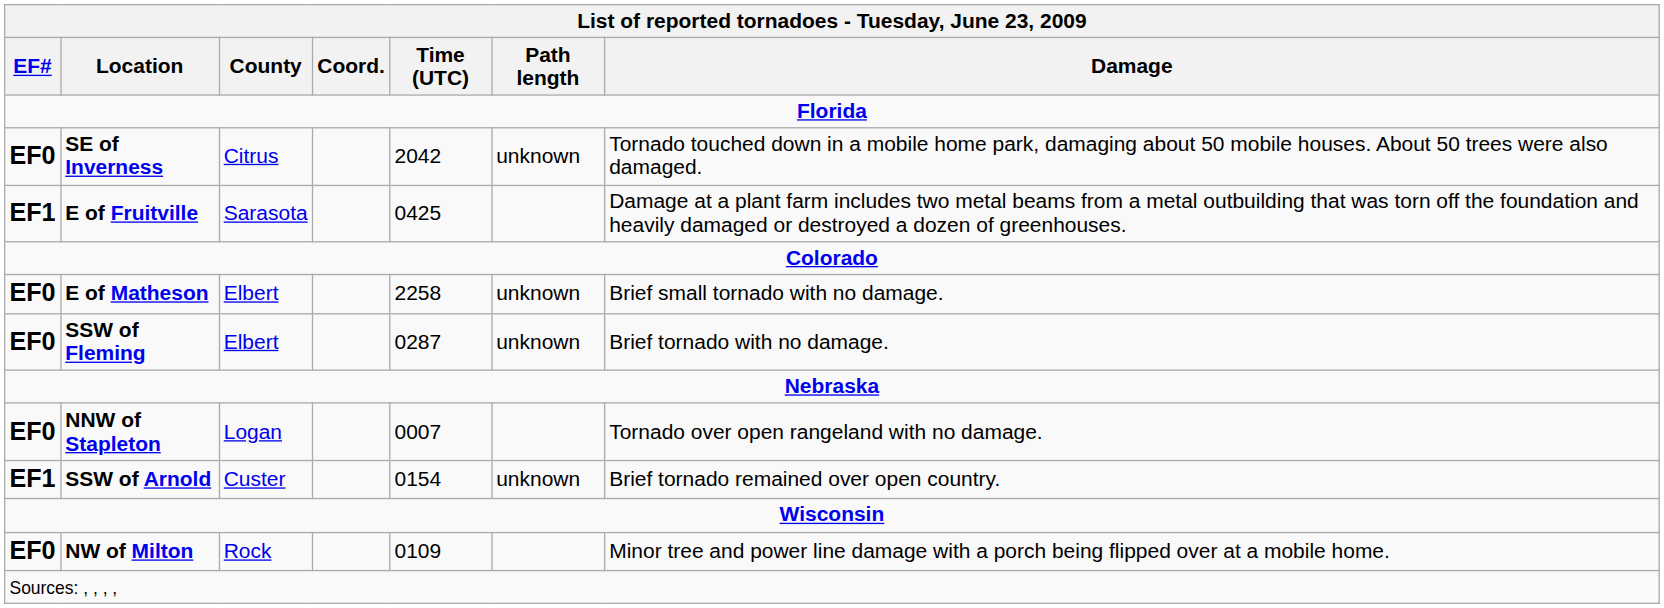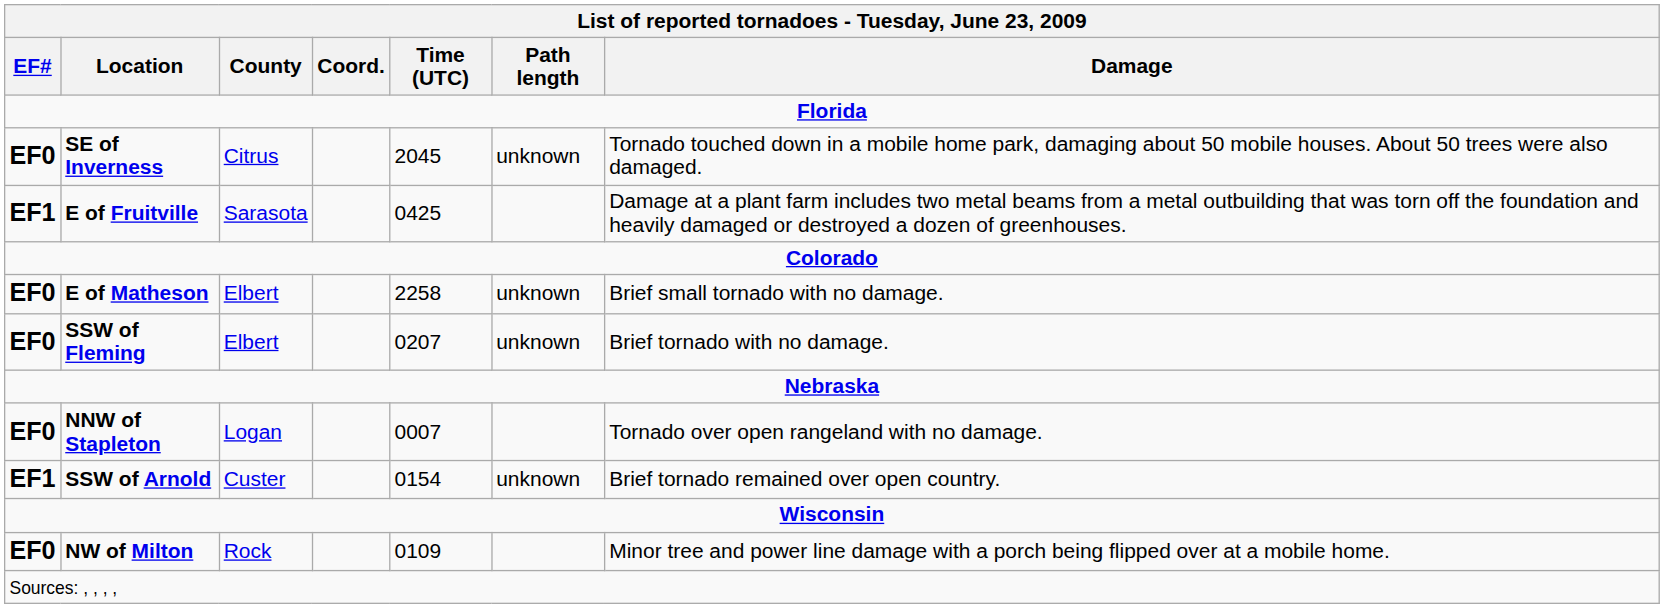(418, 156) 2042 -> (418, 156) 2045
(418, 341) 0287 -> (418, 341) 0207
